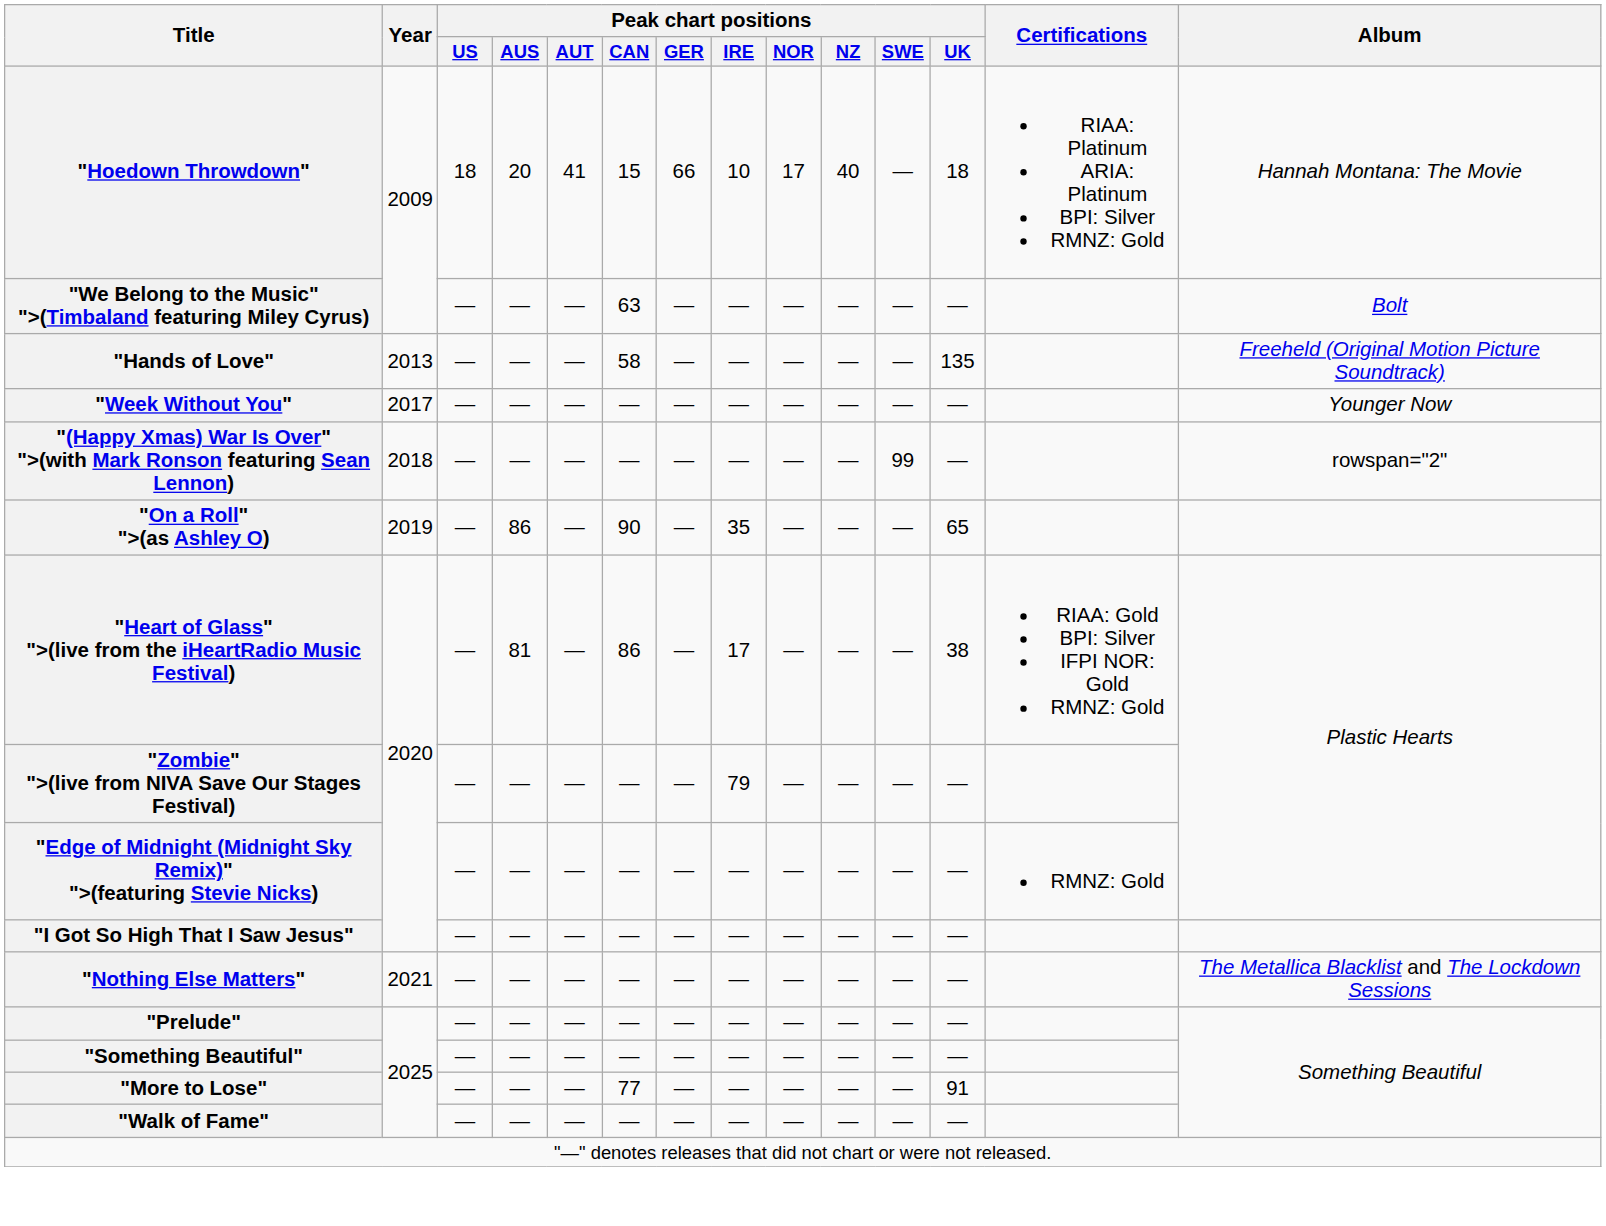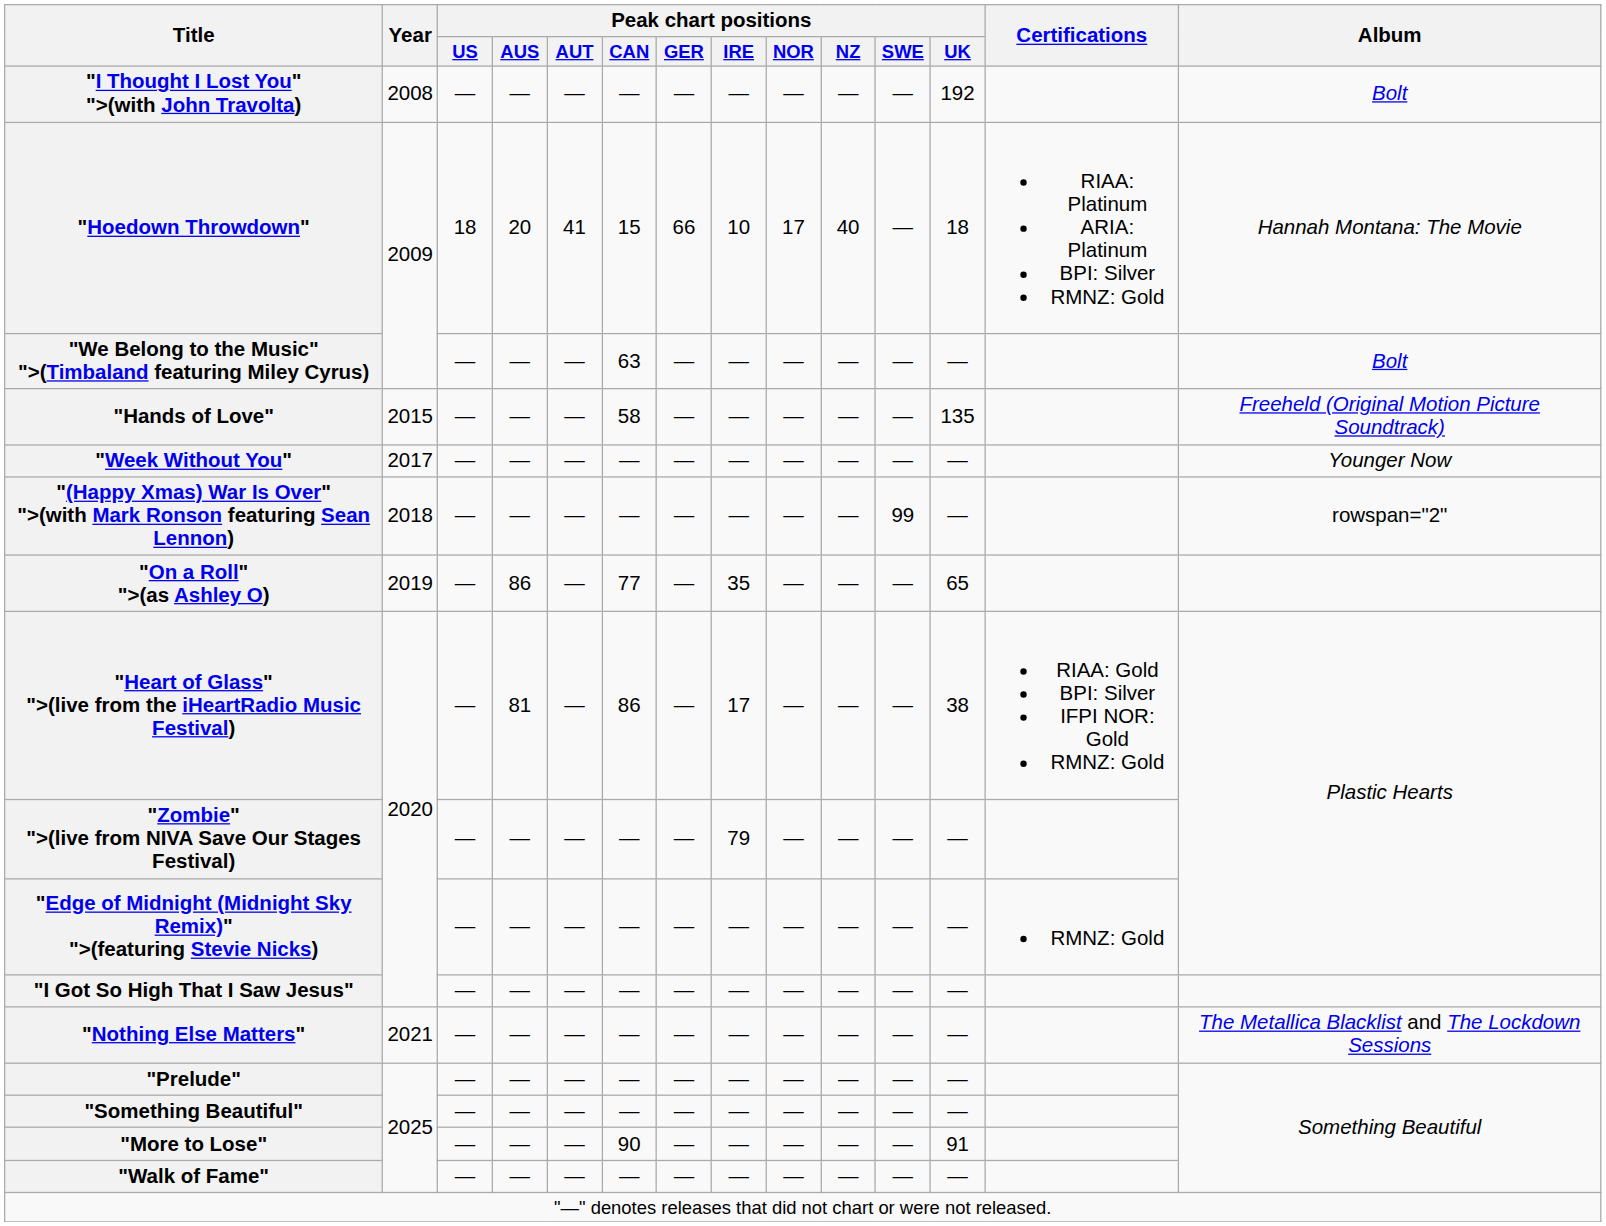+ row: (194, 93)
(410, 361) 2013 -> (410, 416) 2015
(629, 527) 90 -> (629, 583) 77
(629, 1088) 77 -> (629, 1143) 90
